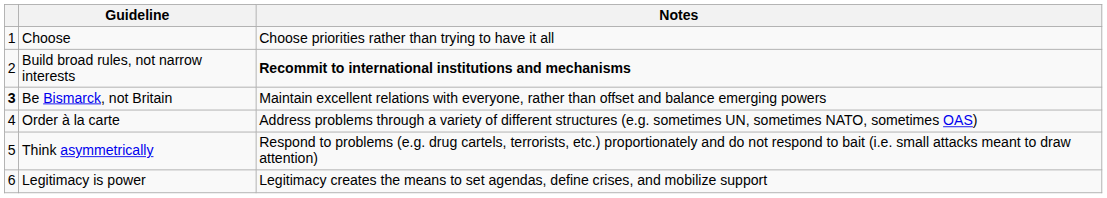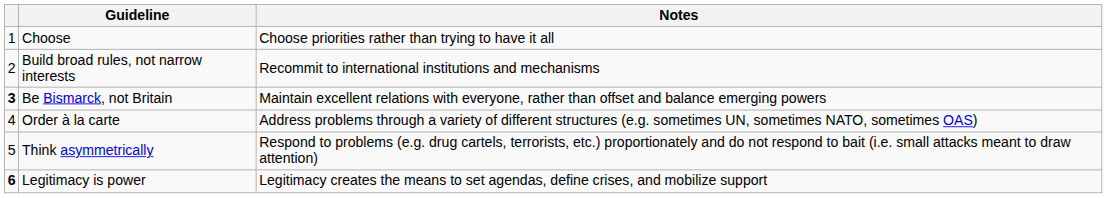(445, 68) bold -> (429, 68) normal
(12, 181) normal -> (12, 181) bold
